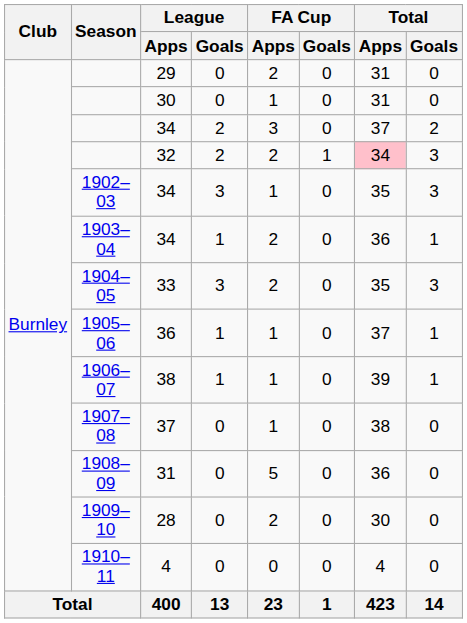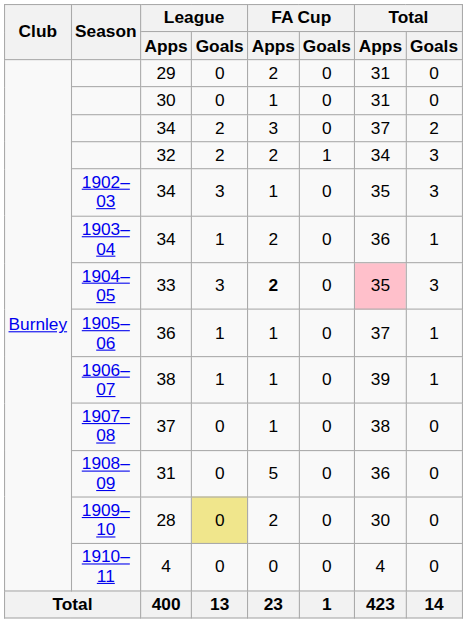(380, 155) pink background -> (380, 155) no background
(273, 286) normal -> (273, 286) bold
(380, 286) no background -> (380, 286) pink background
(220, 520) no background -> (220, 520) khaki background
